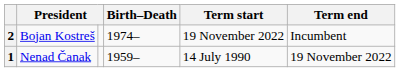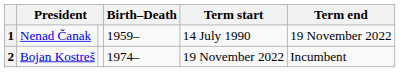rows swapped: (11, 56) <-> (11, 35)
